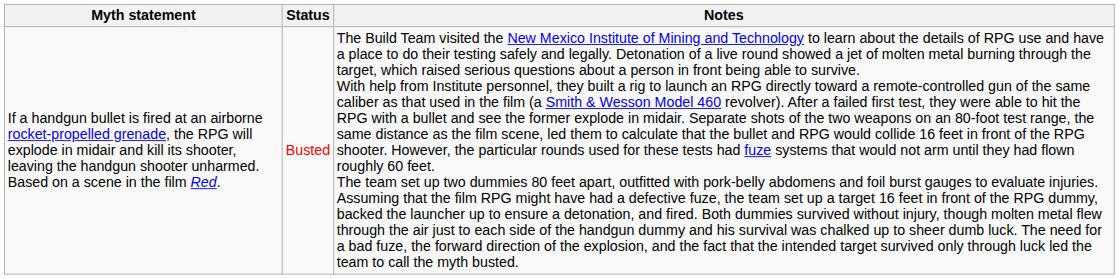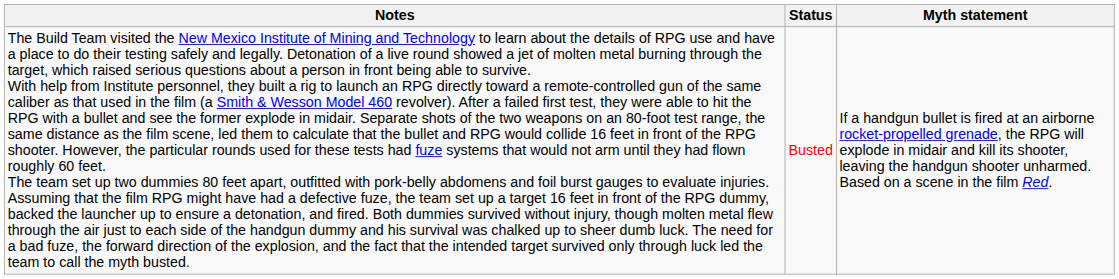columns swapped: (143, 15) <-> (724, 15)
